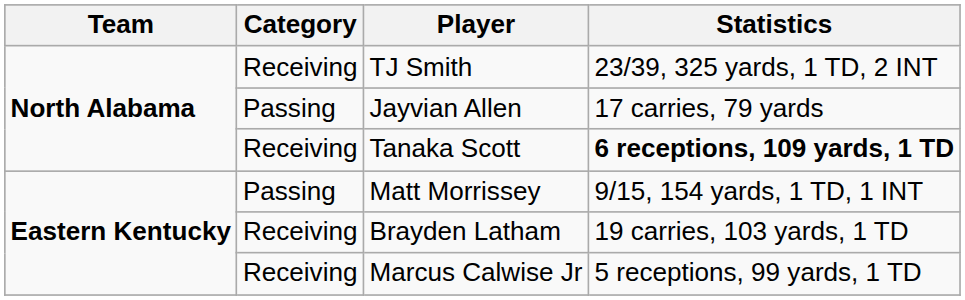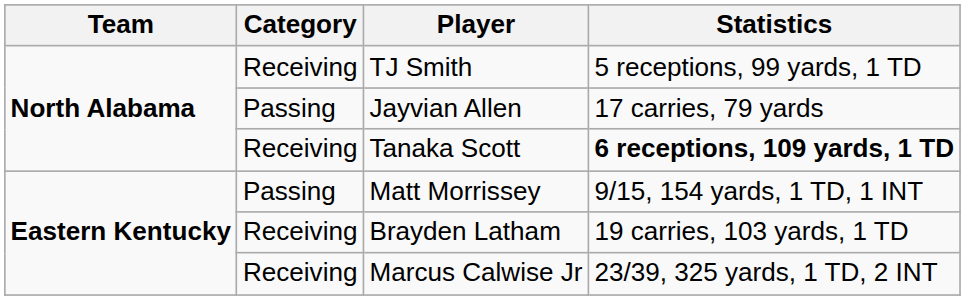(766, 66) 23/39, 325 yards, 1 TD, 2 INT -> (758, 66) 5 receptions, 99 yards, 1 TD
(758, 273) 5 receptions, 99 yards, 1 TD -> (766, 273) 23/39, 325 yards, 1 TD, 2 INT
